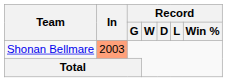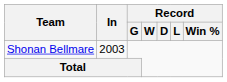(112, 49) lightsalmon background -> (112, 49) no background
